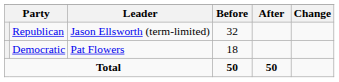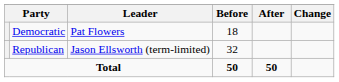rows swapped: (38, 31) <-> (39, 49)
